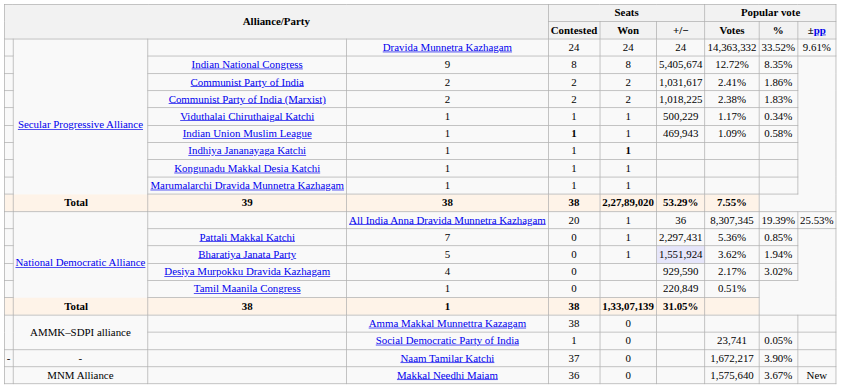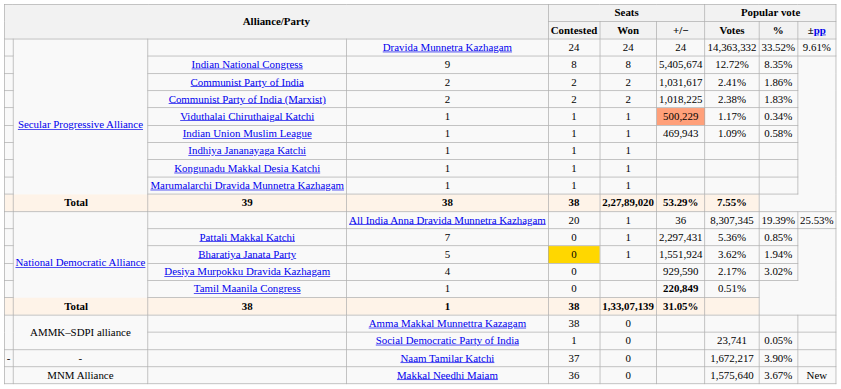(681, 116) no background -> (681, 116) lightsalmon background
(574, 133) bold -> (574, 133) normal
(628, 151) bold -> (628, 151) normal
(574, 254) no background -> (574, 254) gold background
(681, 254) lavender background -> (681, 254) no background
(681, 289) normal -> (681, 289) bold
